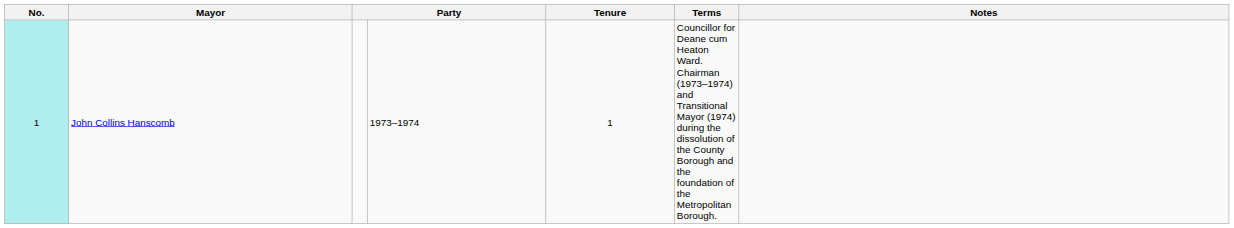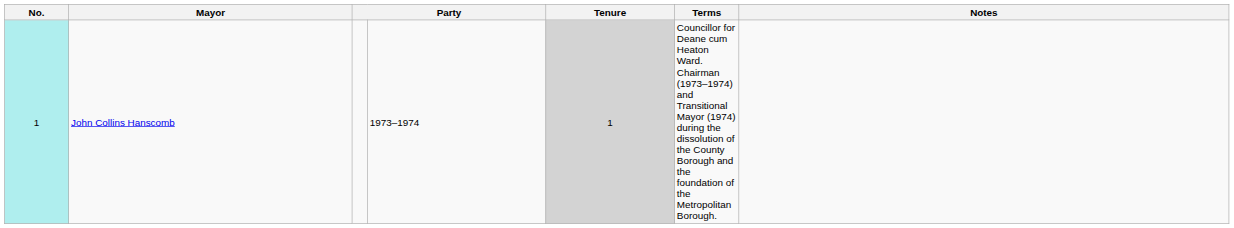(610, 122) no background -> (610, 122) lightgrey background
